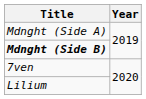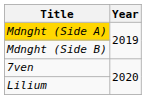(57, 31) no background -> (57, 31) gold background
(57, 49) bold -> (57, 49) normal
